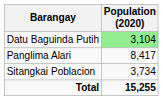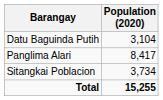(143, 39) lightgreen background -> (143, 39) no background
